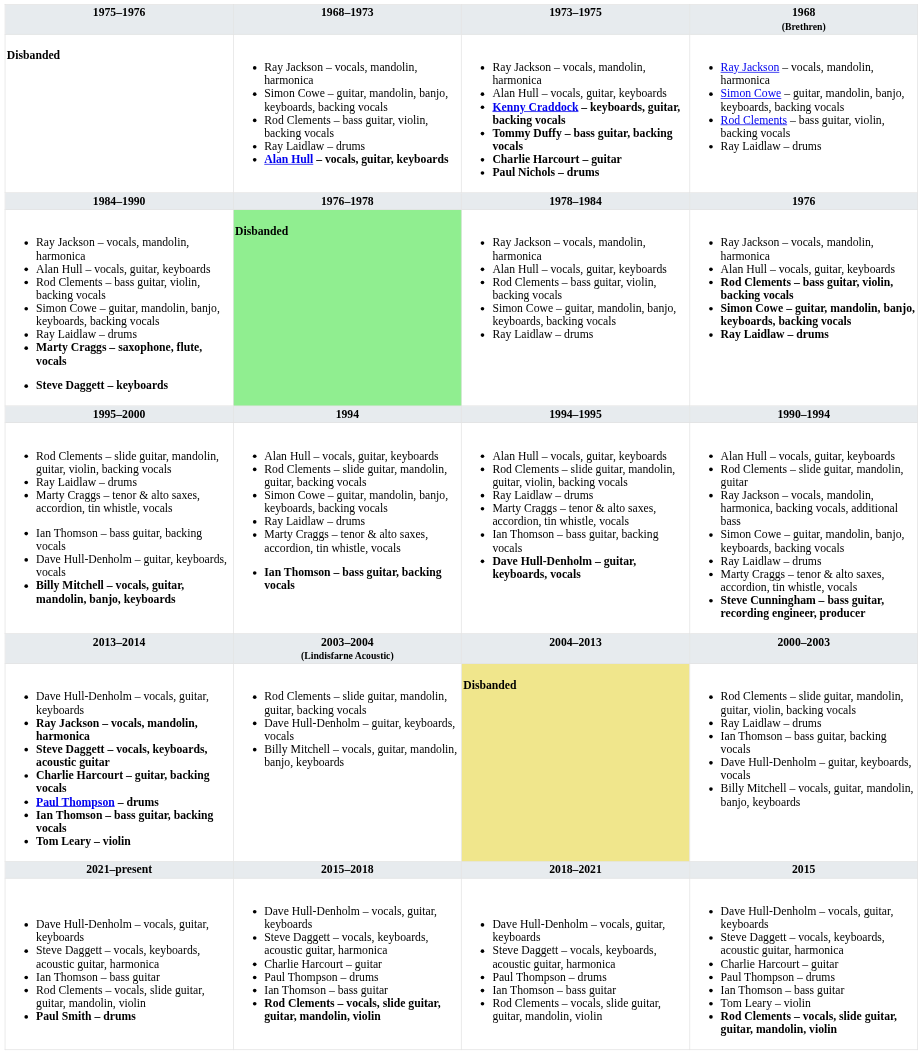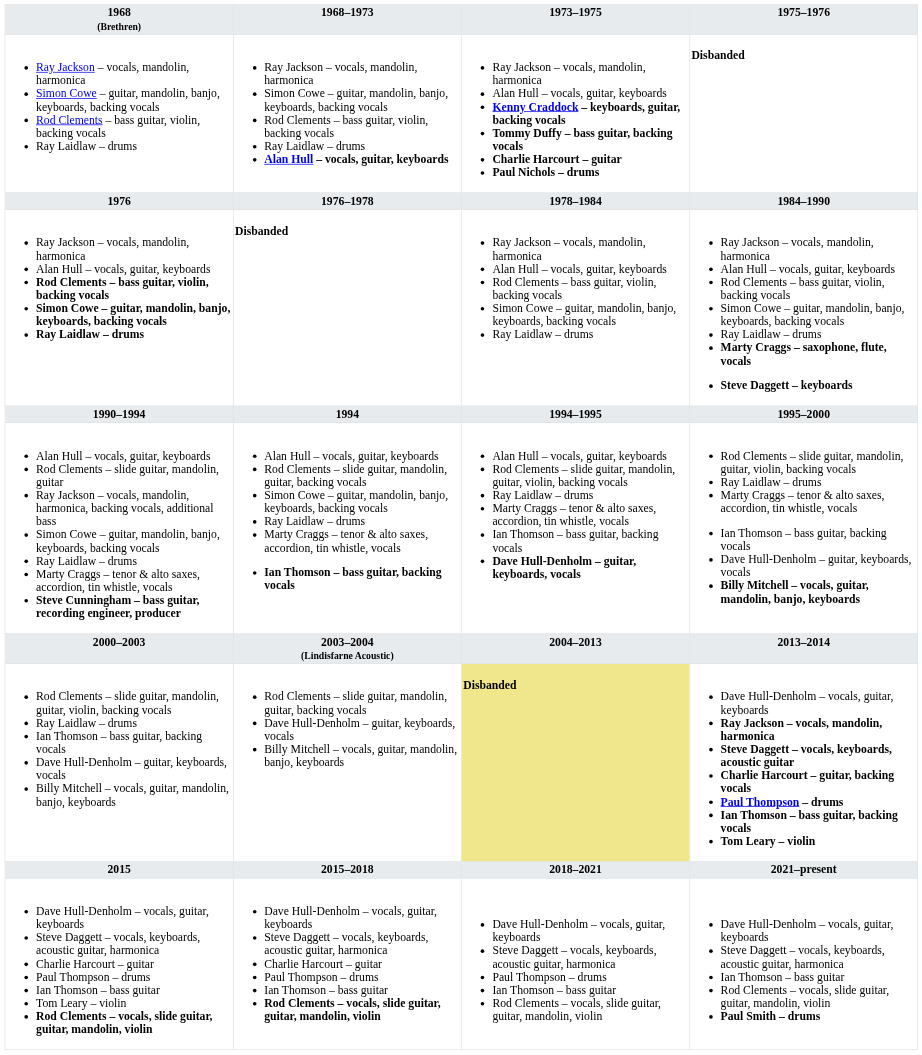columns swapped: (804, 19) <-> (119, 12)
(262, 231) lightgreen background -> (262, 231) no background
